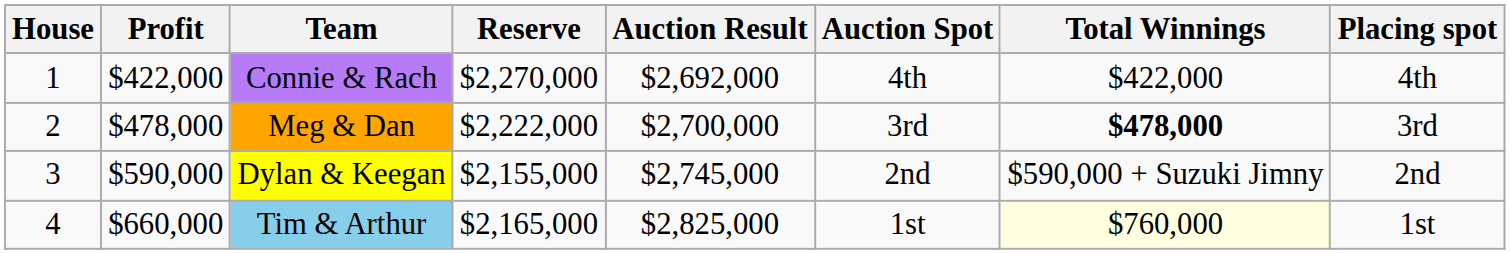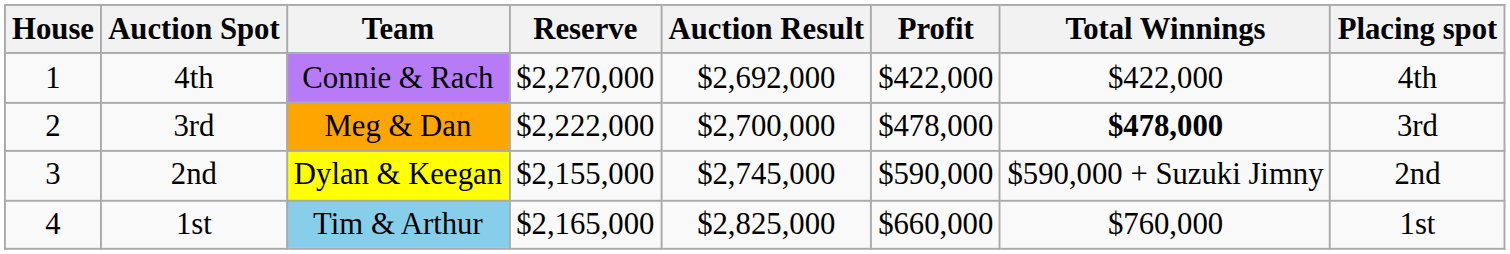columns swapped: (908, 28) <-> (166, 28)
(1166, 223) lightyellow background -> (1166, 223) no background
